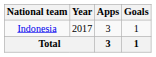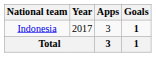(136, 28) normal -> (136, 28) bold
